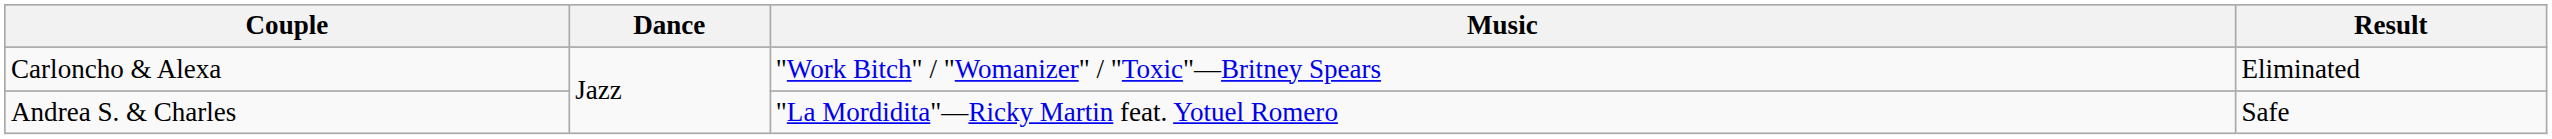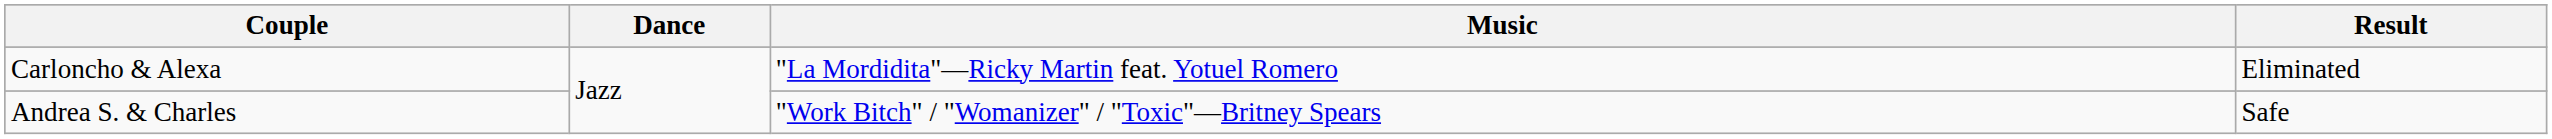(1078, 68) "Work Bitch" / "Womanizer" / "Toxic"—Britney Spears -> (1057, 68) "La Mordidita"—Ricky Martin feat. Yotuel Romero
(1057, 111) "La Mordidita"—Ricky Martin feat. Yotuel Romero -> (1078, 111) "Work Bitch" / "Womanizer" / "Toxic"—Britney Spears
